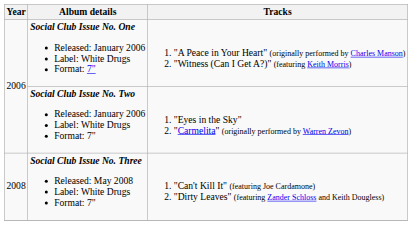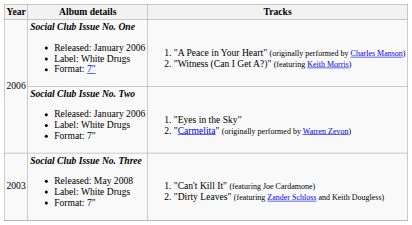(16, 186) 2008 -> (16, 186) 2003
